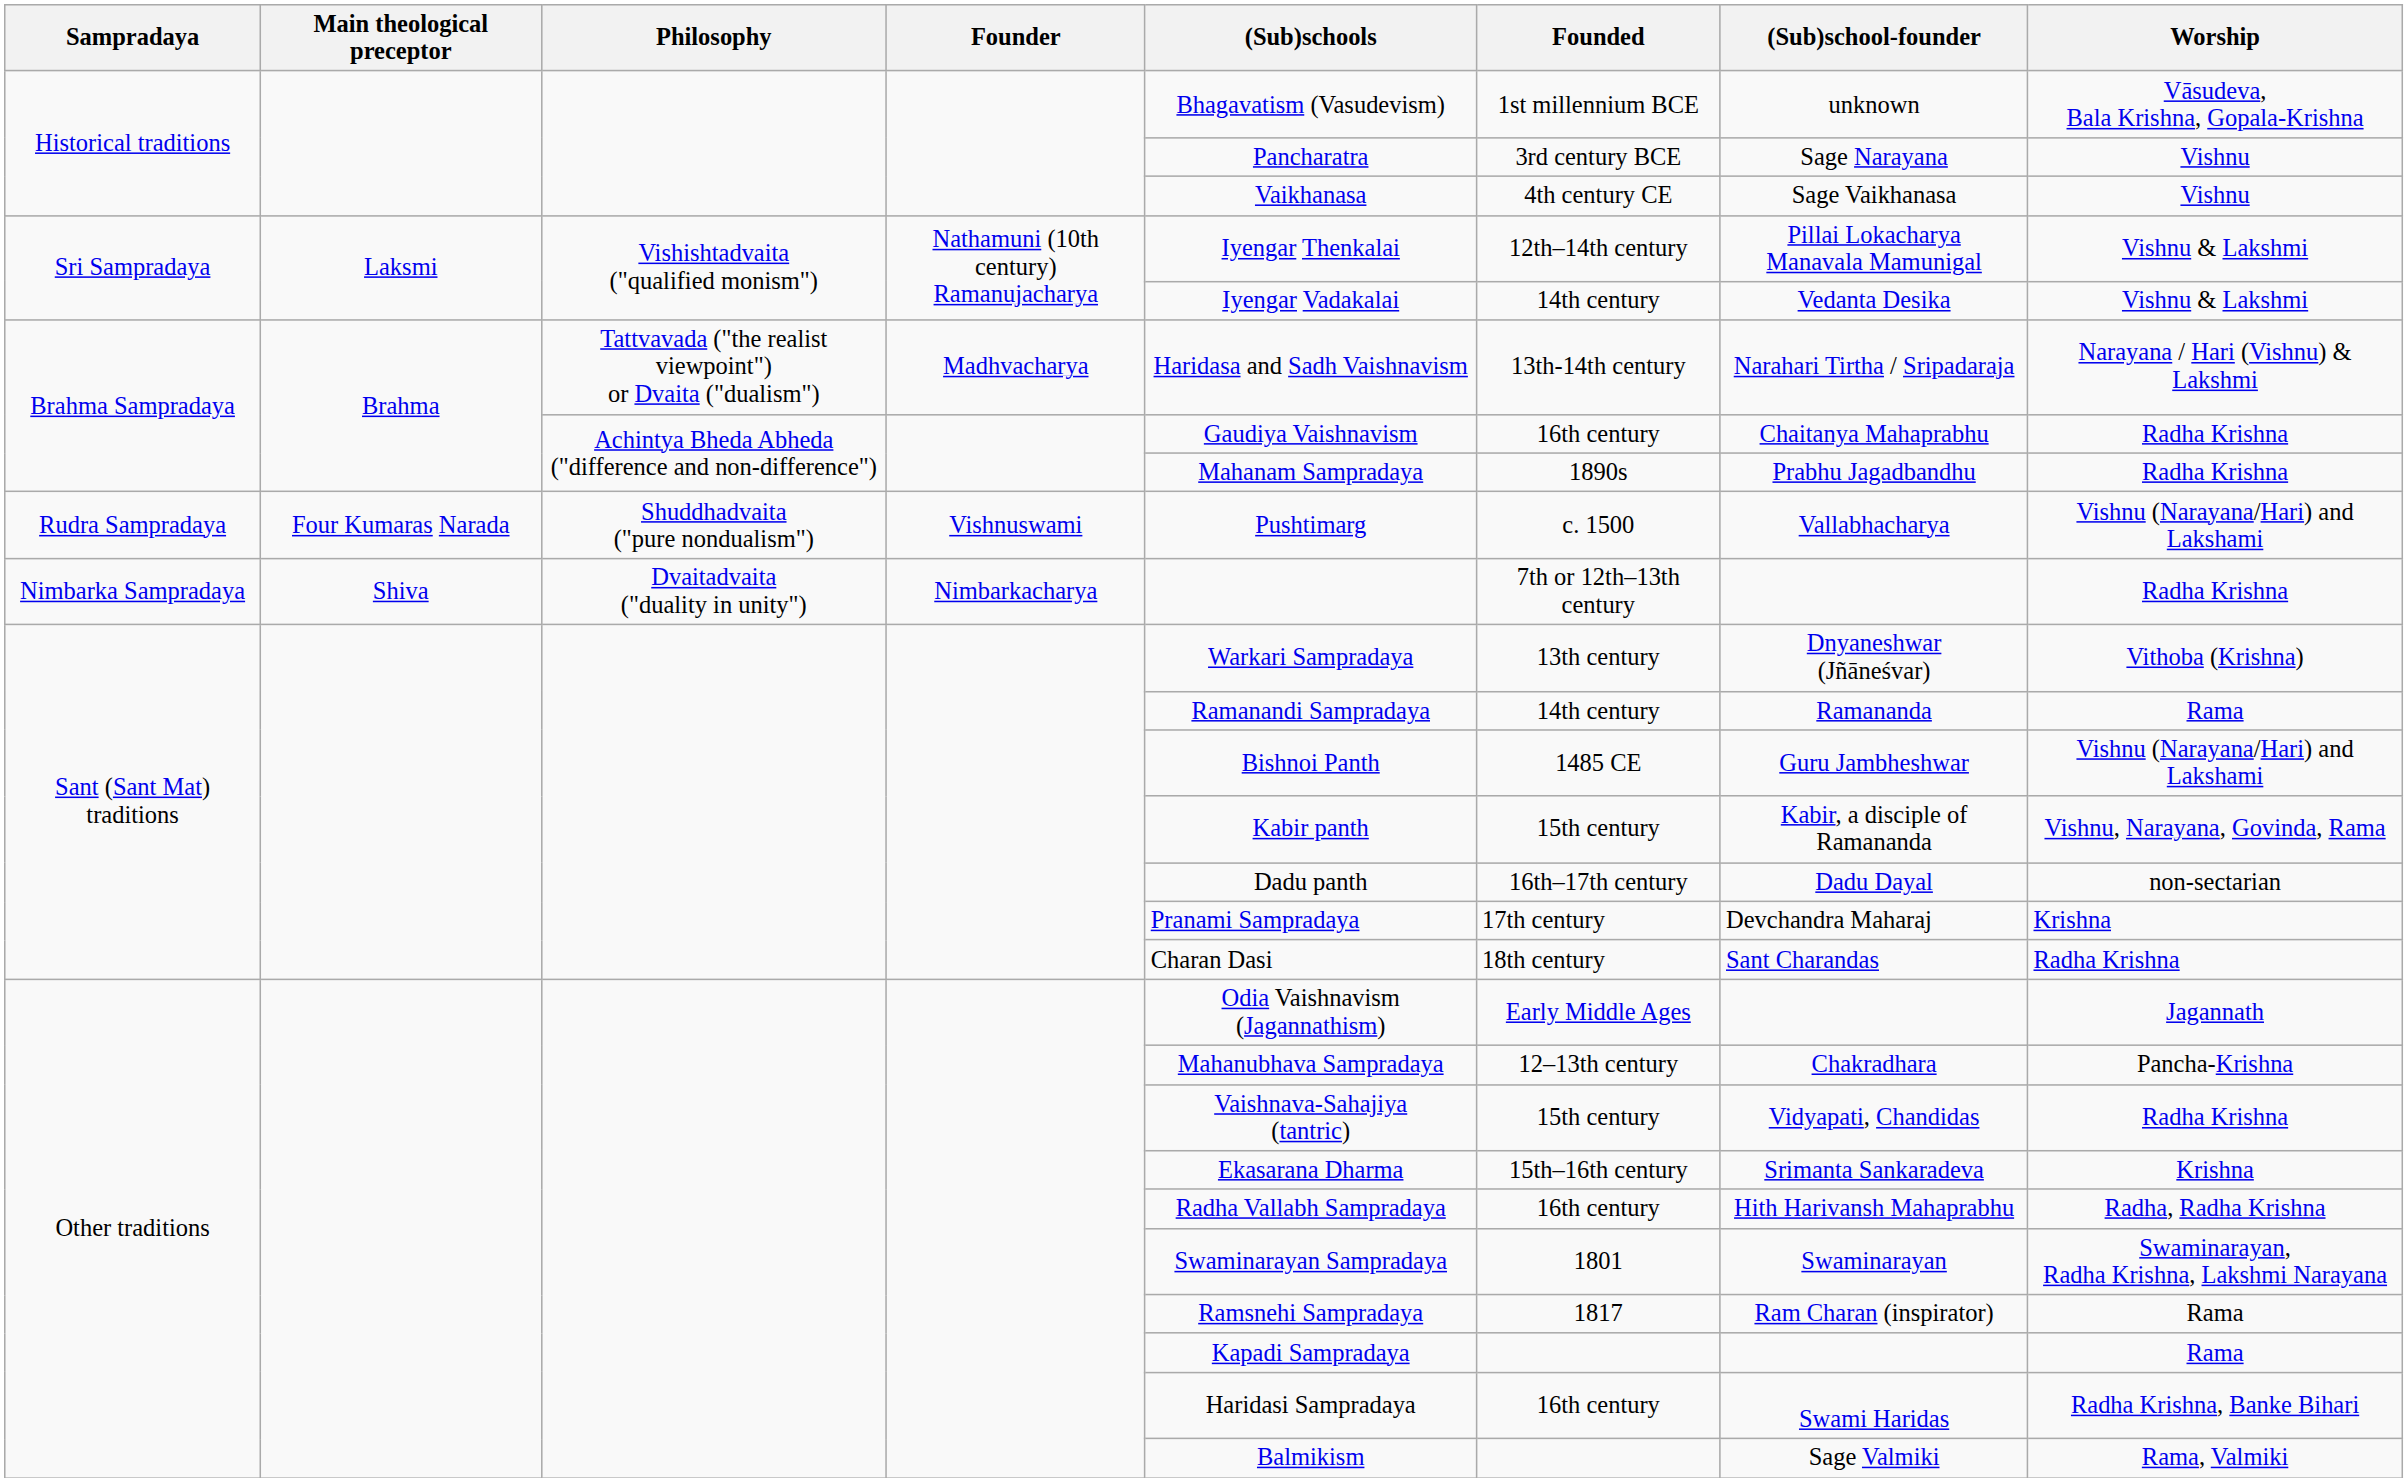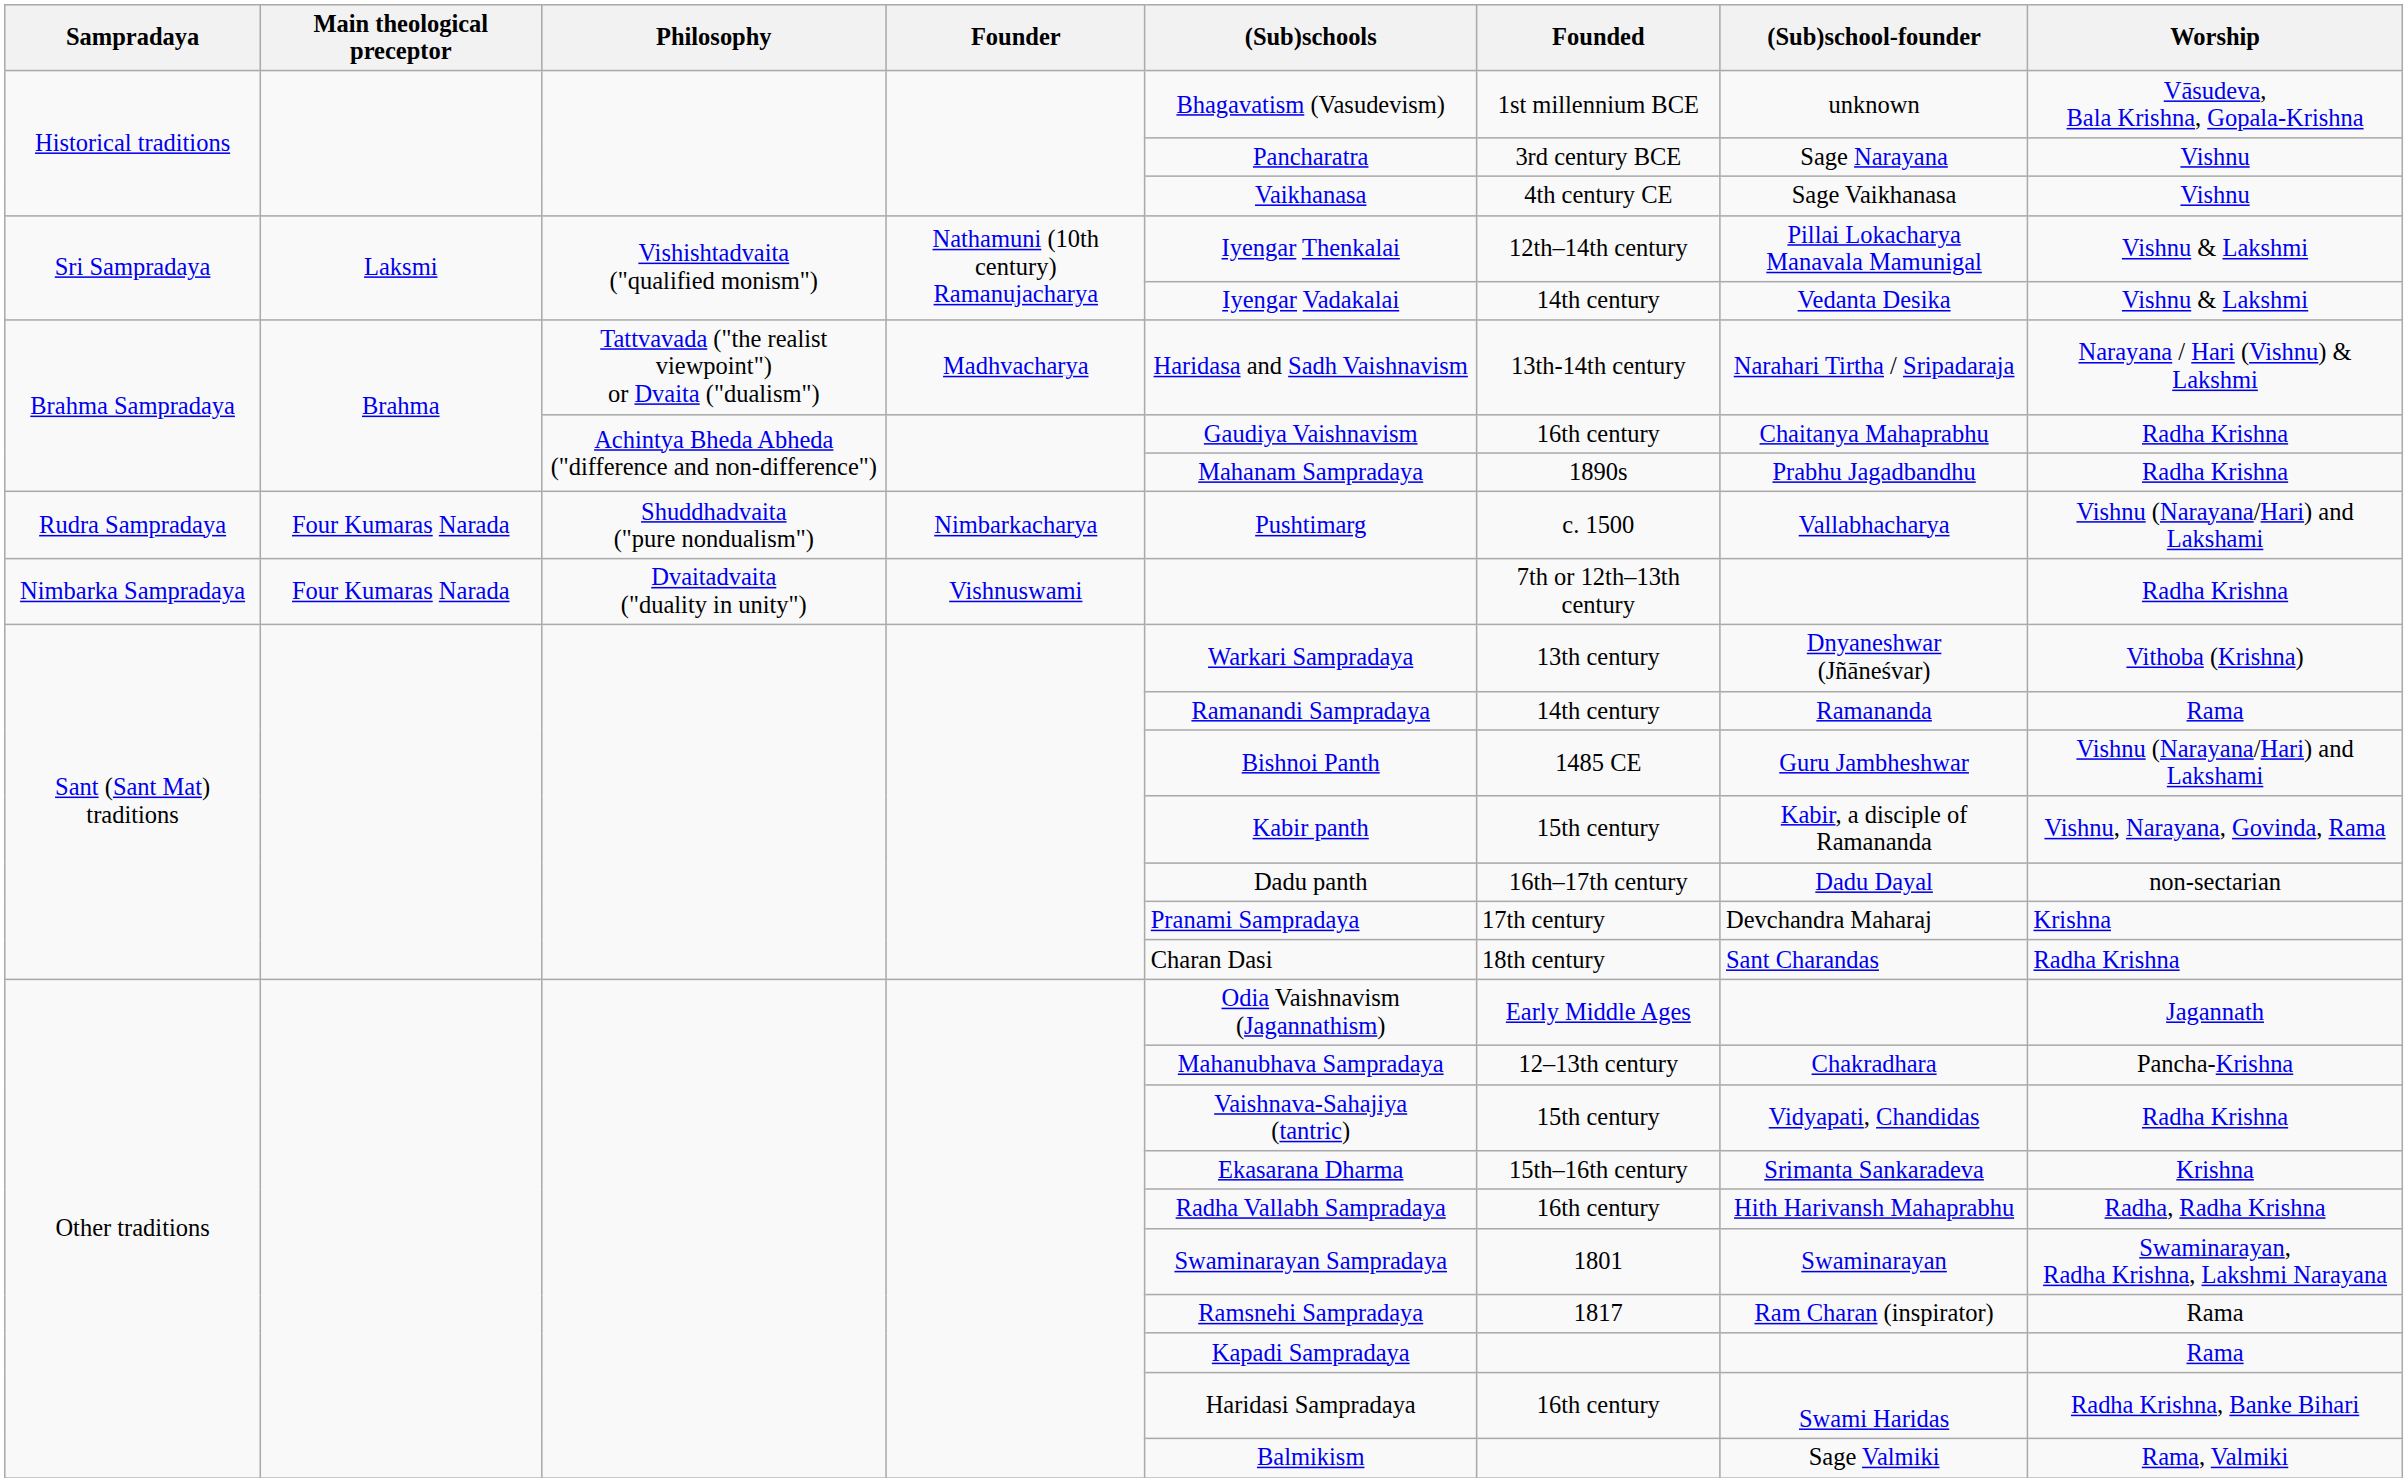(1016, 524) Vishnuswami -> (1016, 524) Nimbarkacharya
(401, 591) Shiva -> (401, 591) Four Kumaras Narada
(1016, 591) Nimbarkacharya -> (1016, 591) Vishnuswami
